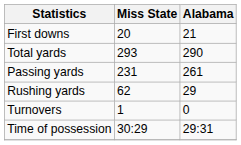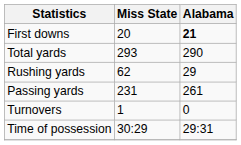(190, 33) normal -> (190, 33) bold
rows swapped: (46, 91) <-> (45, 72)
